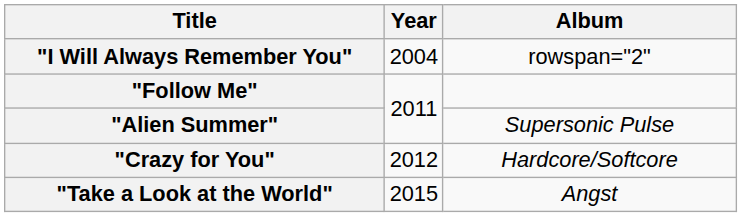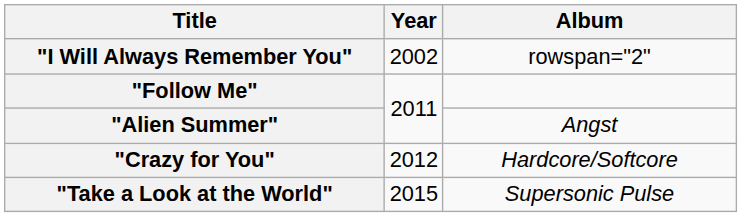(414, 56) 2004 -> (414, 56) 2002
(590, 125) Supersonic Pulse -> (590, 125) Angst
(590, 194) Angst -> (590, 194) Supersonic Pulse
